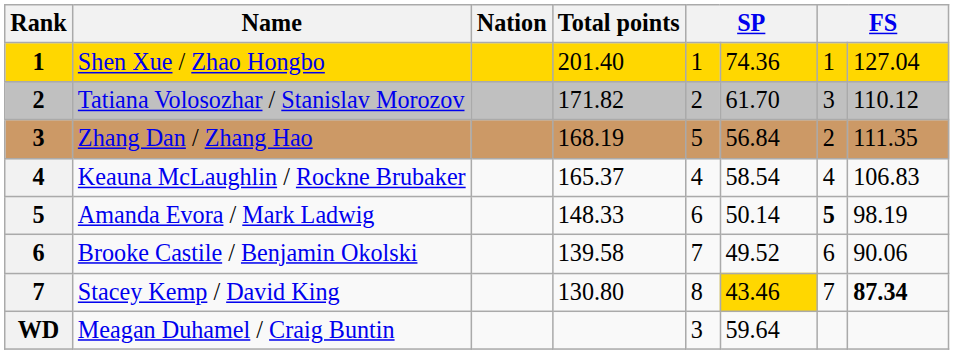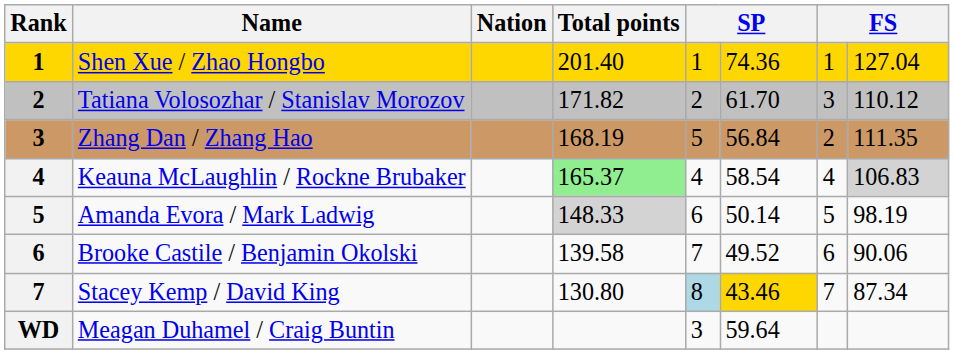(591, 176) no background -> (591, 176) lightgreen background
(886, 176) no background -> (886, 176) lightgrey background
(591, 215) no background -> (591, 215) lightgrey background
(829, 215) bold -> (829, 215) normal
(697, 291) no background -> (697, 291) lightblue background
(880, 291) bold -> (880, 291) normal
